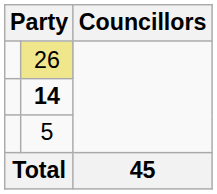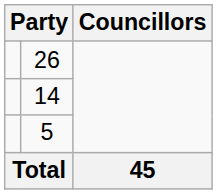(47, 59) khaki background -> (47, 59) no background
(47, 96) bold -> (47, 96) normal
